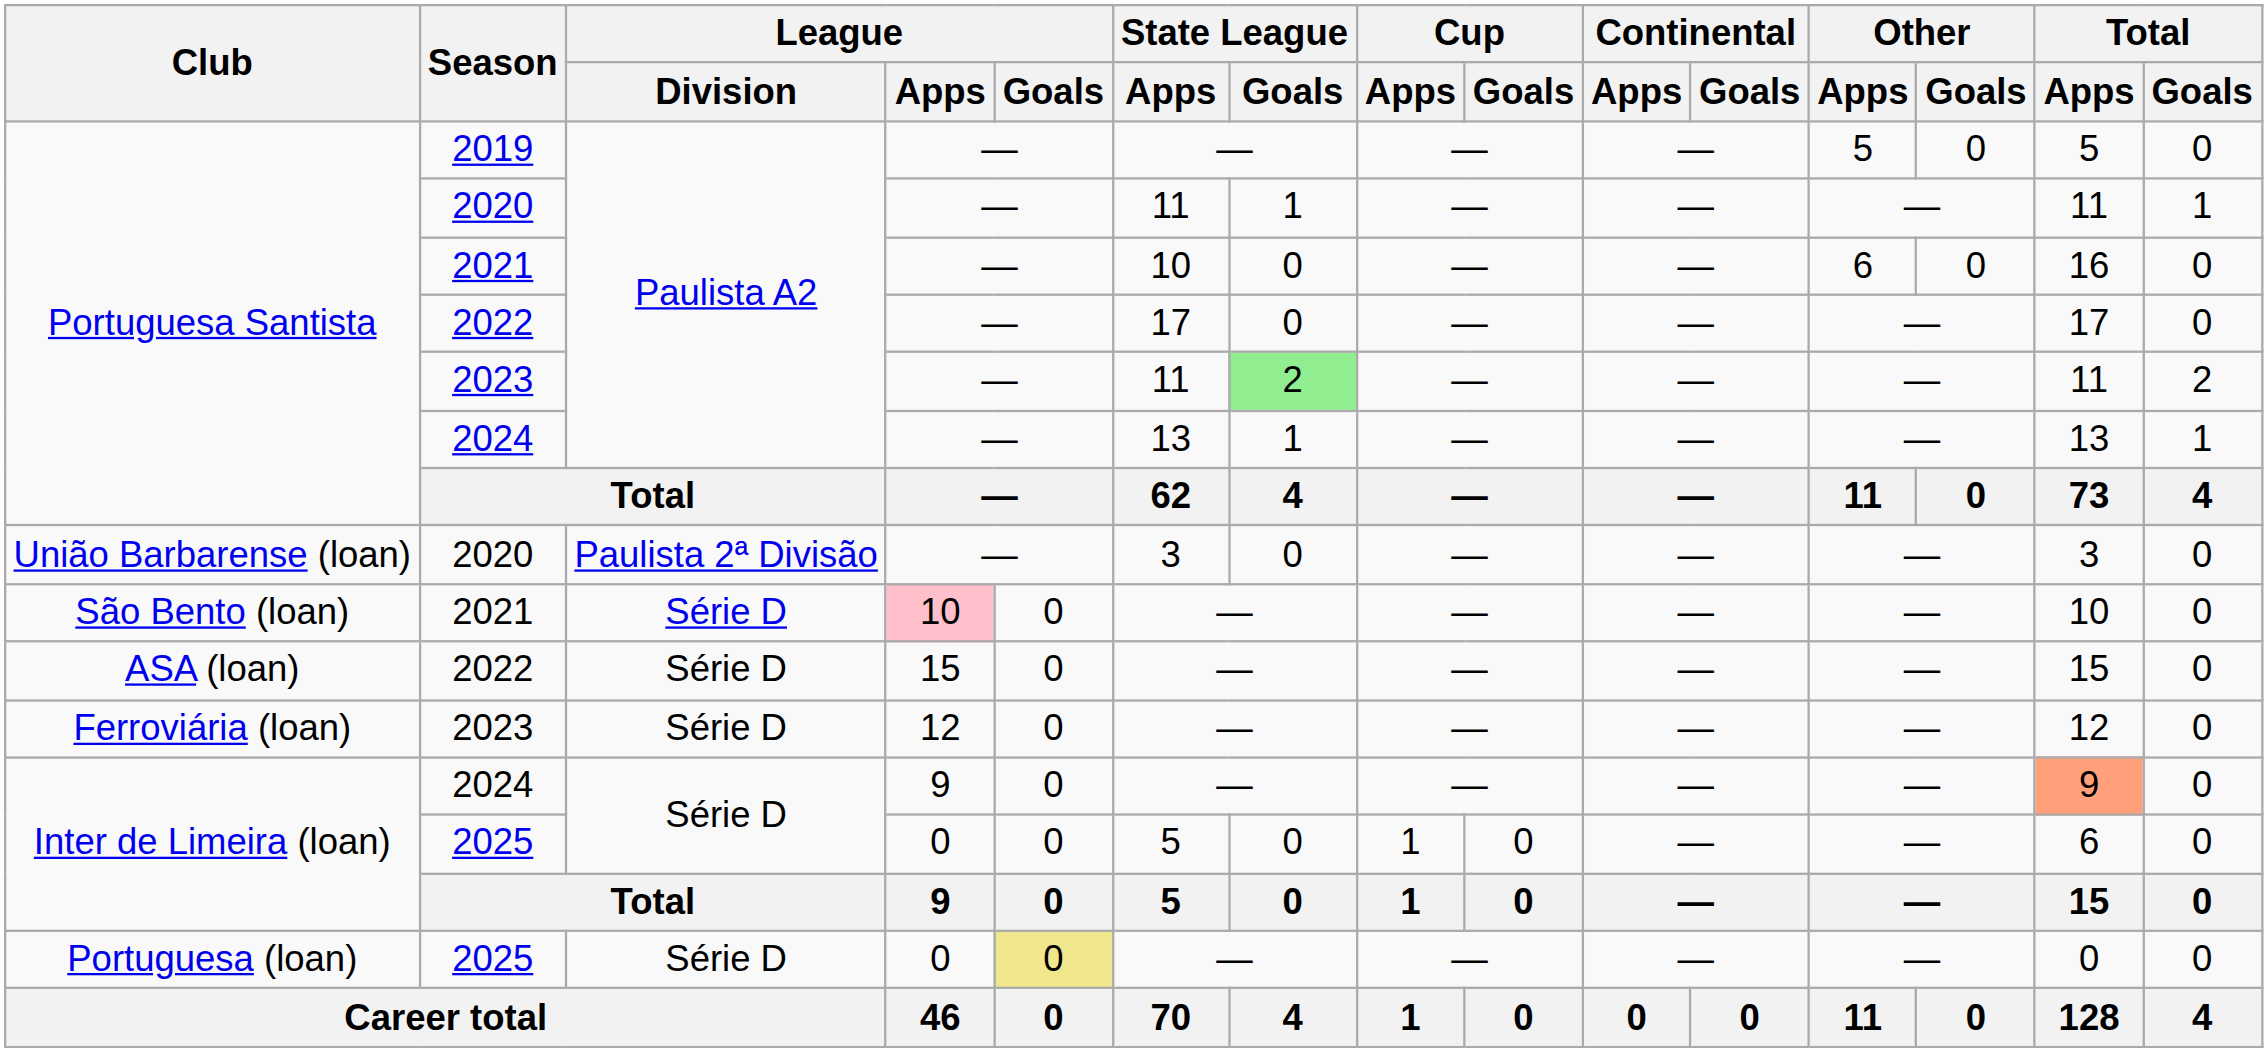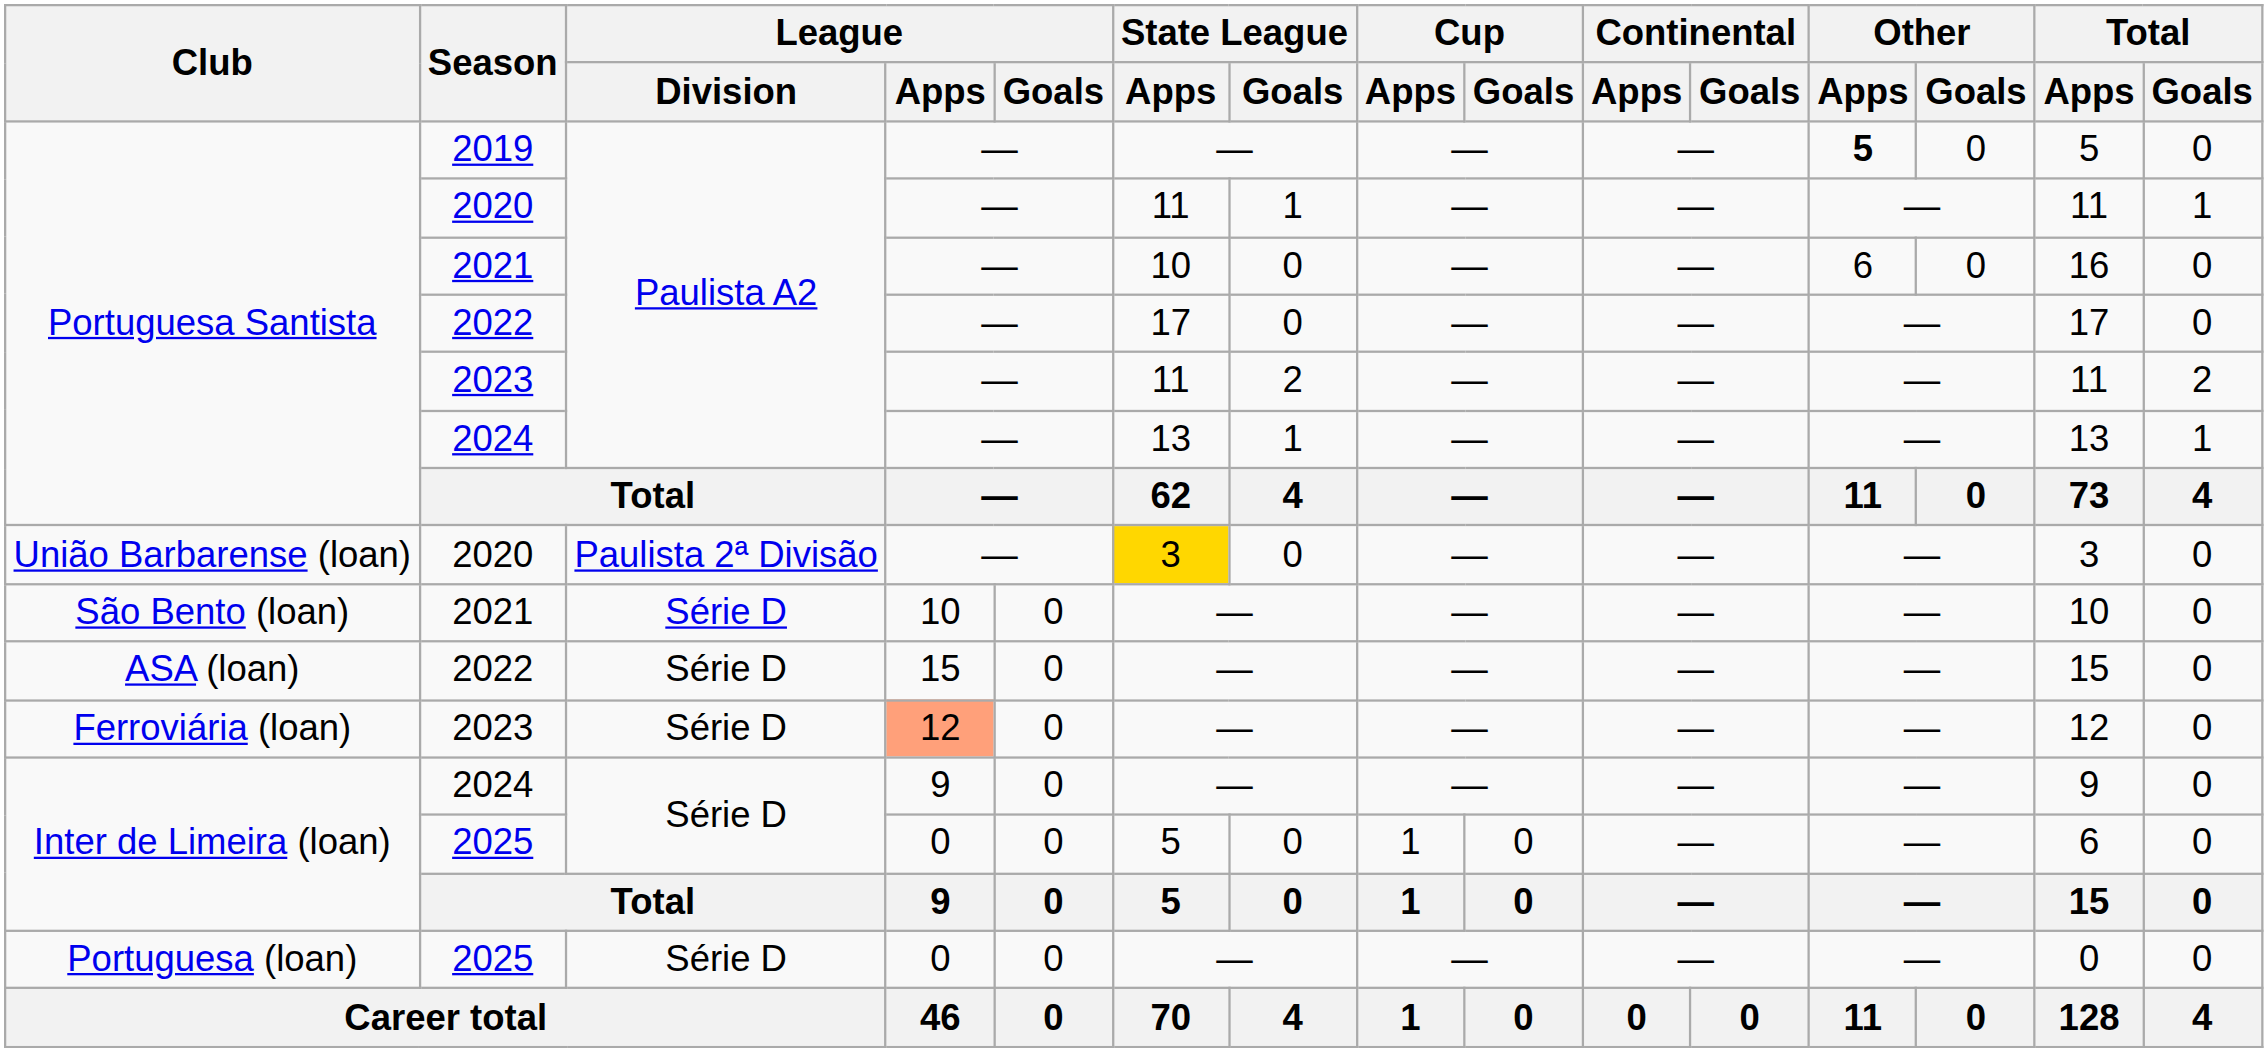(1863, 149) normal -> (1863, 149) bold
(1293, 380) lightgreen background -> (1293, 380) no background
(1171, 554) no background -> (1171, 554) gold background
(940, 611) pink background -> (940, 611) no background
(940, 727) no background -> (940, 727) lightsalmon background
(2089, 785) lightsalmon background -> (2089, 785) no background
(1053, 959) khaki background -> (1053, 959) no background
